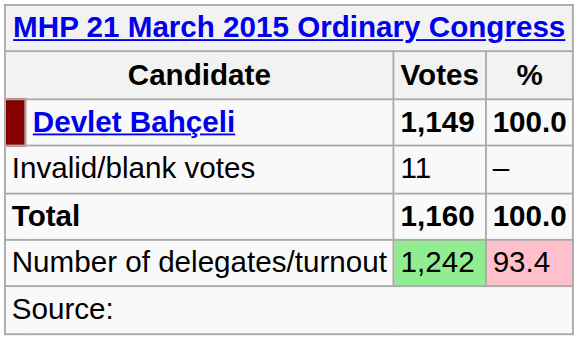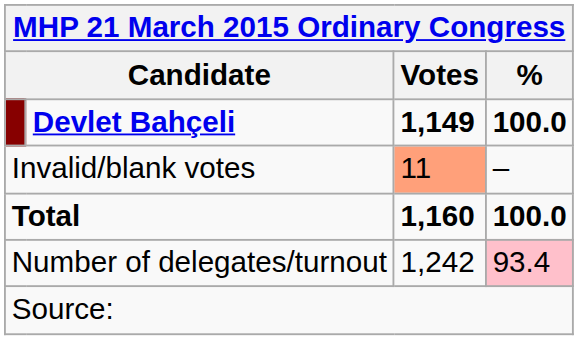(416, 168) no background -> (416, 168) lightsalmon background
(438, 262) lightgreen background -> (438, 262) no background
